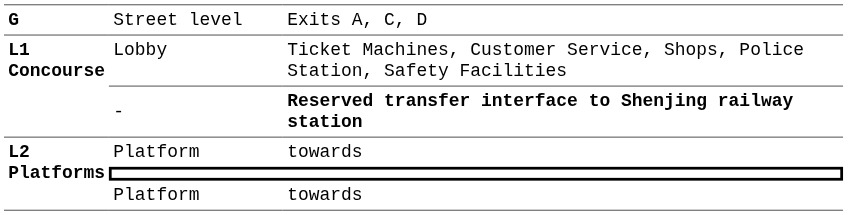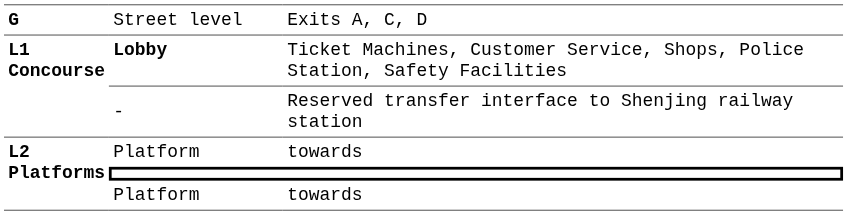(140, 50) normal -> (140, 50) bold
(540, 112) bold -> (540, 112) normal
